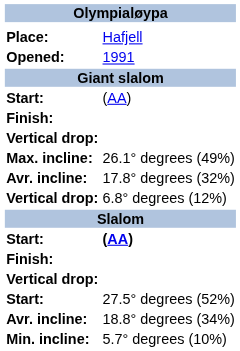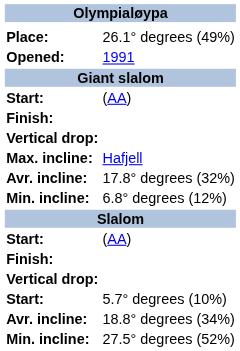(123, 38) Hafjell -> (169, 38) 26.1° degrees (49%)
(169, 158) 26.1° degrees (49%) -> (123, 158) Hafjell
(52, 199) Vertical drop: -> (48, 199) Min. incline:
(118, 239) bold -> (117, 239) normal
(169, 299) 27.5° degrees (52%) -> (165, 299) 5.7° degrees (10%)
(165, 340) 5.7° degrees (10%) -> (169, 340) 27.5° degrees (52%)
